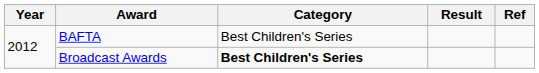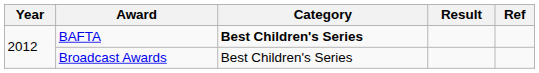(287, 36) normal -> (292, 36) bold
(292, 57) bold -> (287, 57) normal
